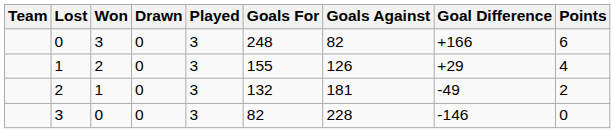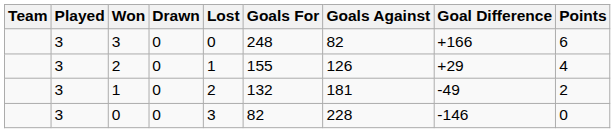columns swapped: (215, 16) <-> (71, 16)
